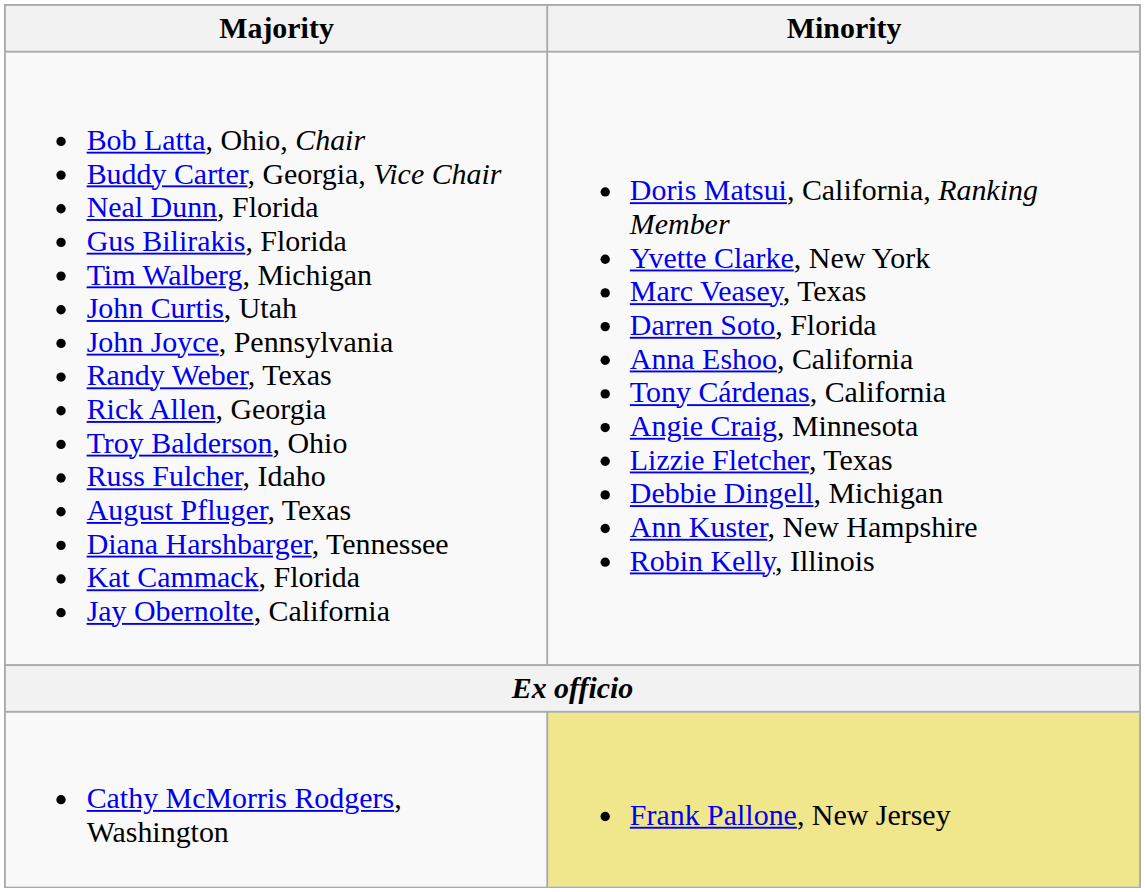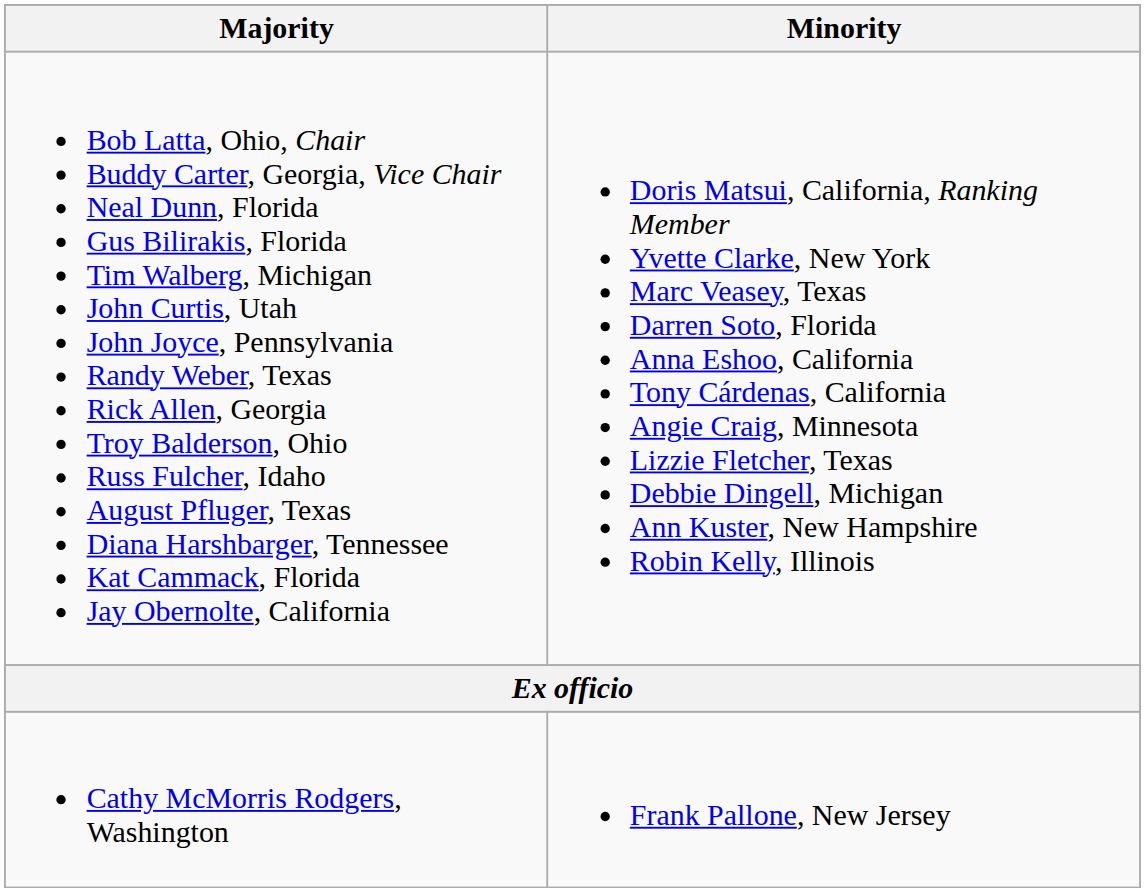(844, 816) khaki background -> (844, 816) no background
